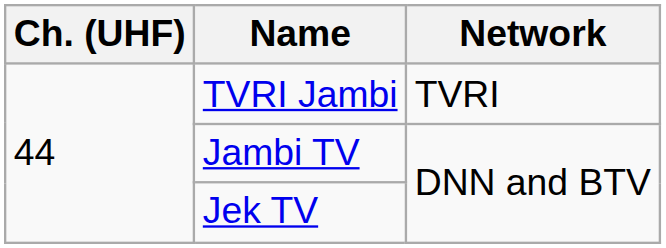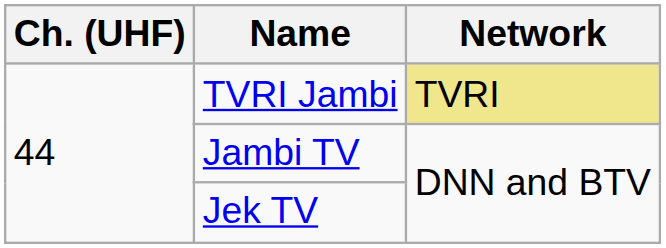(457, 93) no background -> (457, 93) khaki background
